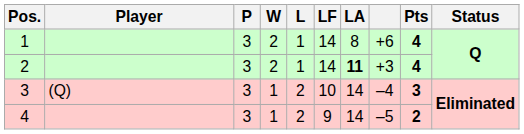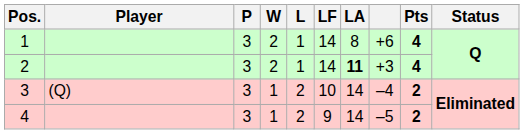(416, 91) 3 -> (416, 91) 2
